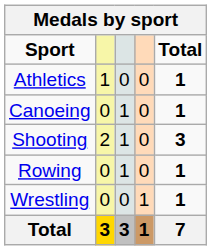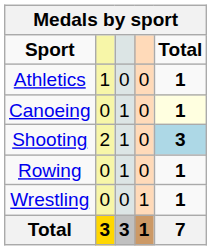(180, 110) no background -> (180, 110) lightyellow background
(180, 140) no background -> (180, 140) lightblue background
